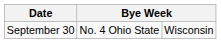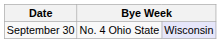(189, 30) no background -> (189, 30) lavender background
